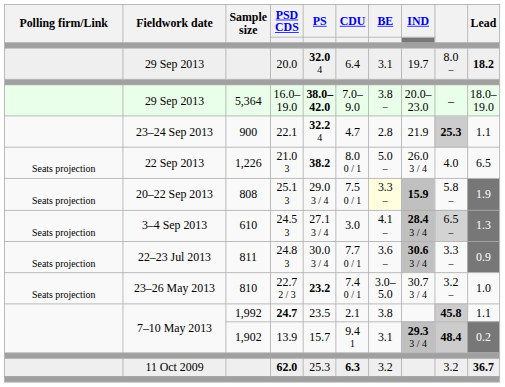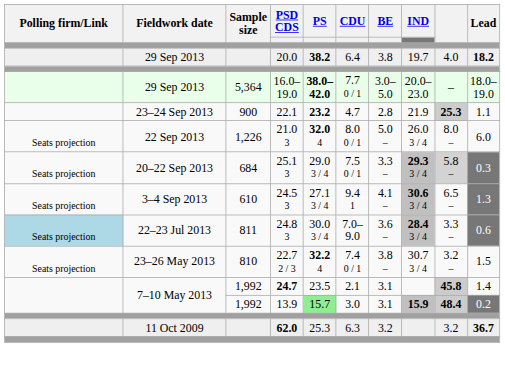(320, 63) 32.0 4 -> (320, 57) 38.2
(385, 64) 3.1 -> (385, 57) 3.8
(451, 63) 8.0 – -> (451, 57) 4.0
(353, 100) 7.0– 9.0 -> (353, 87) 7.7 0 / 1
(385, 100) 3.8 – -> (385, 87) 3.0– 5.0
(320, 131) 32.2 4 -> (320, 112) 23.2
(320, 163) 38.2 -> (320, 136) 32.0 4
(451, 163) 4.0 -> (451, 136) 8.0 –
(483, 163) 6.5 -> (483, 136) 6.0
(248, 194) 808 -> (248, 168) 684
(385, 194) lightyellow background -> (385, 167) no background
(418, 194) 15.9 -> (418, 167) 29.3 3 / 4
(451, 194) no background -> (451, 167) lightgrey background
(483, 194) 1.9 -> (483, 168) 0.3
(353, 225) 3.0 -> (353, 198) 9.4 1
(418, 225) 28.4 3 / 4 -> (418, 198) 30.6 3 / 4
(451, 225) lightgrey background -> (451, 198) no background
(64, 264) no background -> (64, 237) lightblue background
(353, 256) 7.7 0 / 1 -> (353, 230) 7.0– 9.0
(418, 256) 30.6 3 / 4 -> (418, 230) 28.4 3 / 4
(483, 257) 0.9 -> (483, 230) 0.6
(320, 288) 23.2 -> (320, 261) 32.2 4
(385, 288) 3.0– 5.0 -> (385, 261) 3.8 –
(483, 288) 1.0 -> (483, 261) 1.5
(385, 312) 3.8 -> (385, 286) 3.1
(483, 312) 1.1 -> (483, 286) 1.4
(248, 337) 1,902 -> (248, 304) 1,992
(320, 337) no background -> (320, 304) lightgreen background
(353, 337) 9.4 1 -> (353, 304) 3.0
(418, 337) 29.3 3 / 4 -> (418, 304) 15.9
(353, 367) bold -> (353, 327) normal
